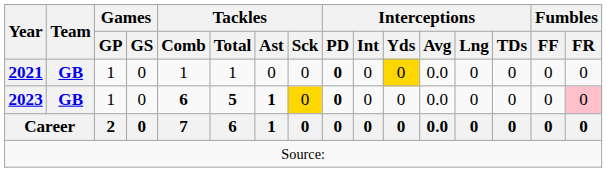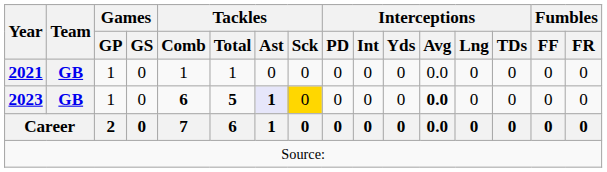(338, 72) bold -> (338, 72) normal
(401, 72) gold background -> (401, 72) no background
(271, 99) no background -> (271, 99) lavender background
(338, 99) bold -> (338, 99) normal
(437, 99) normal -> (437, 99) bold
(584, 99) pink background -> (584, 99) no background
